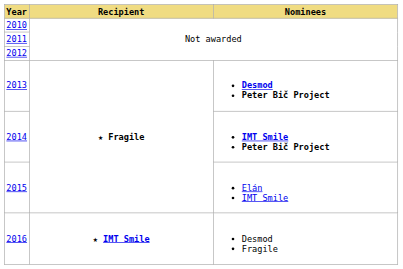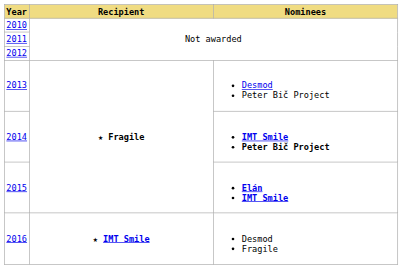(305, 91) bold -> (305, 91) normal
(305, 193) normal -> (305, 193) bold
